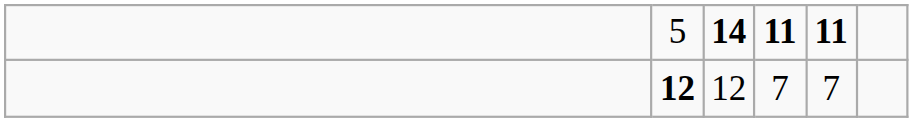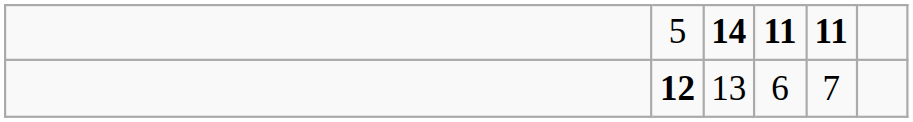(729, 87) 12 -> (729, 87) 13
(780, 87) 7 -> (780, 87) 6
